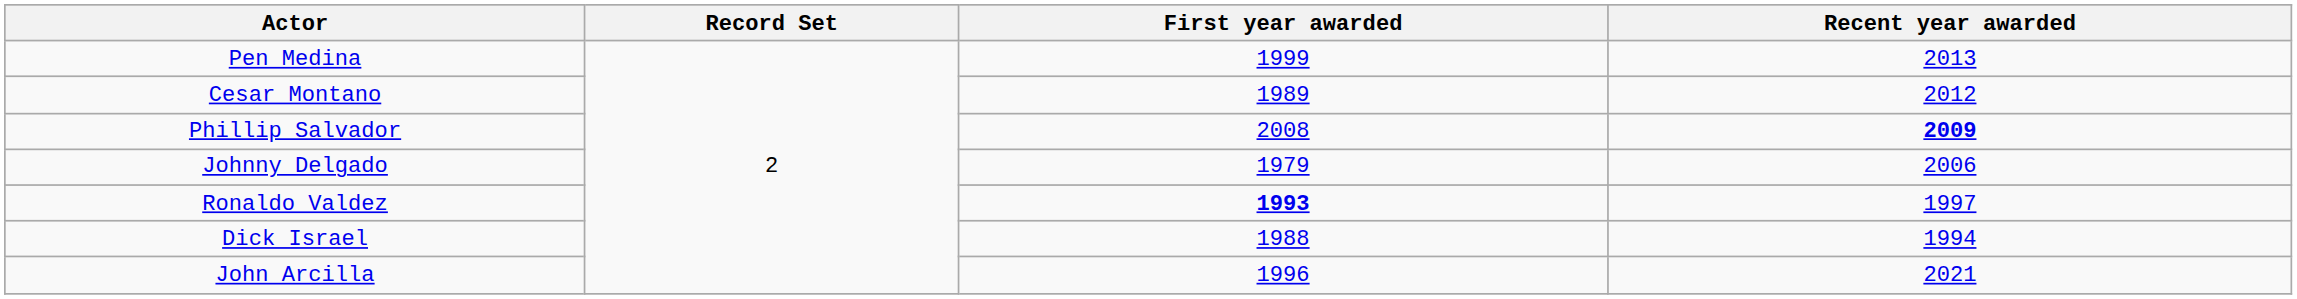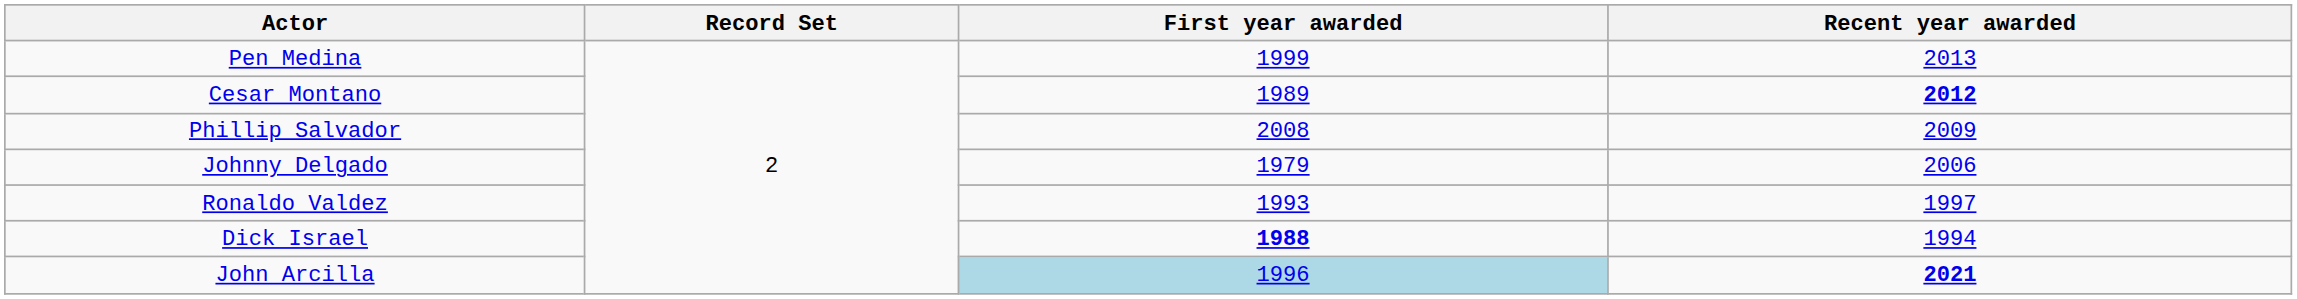(1950, 95) normal -> (1950, 95) bold
(1950, 131) bold -> (1950, 131) normal
(1283, 203) bold -> (1283, 203) normal
(1283, 239) normal -> (1283, 239) bold
(1283, 275) no background -> (1283, 275) lightblue background
(1950, 275) normal -> (1950, 275) bold
